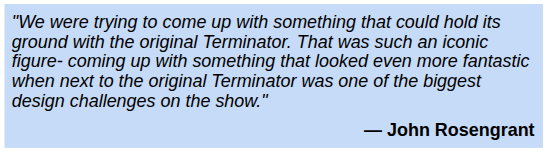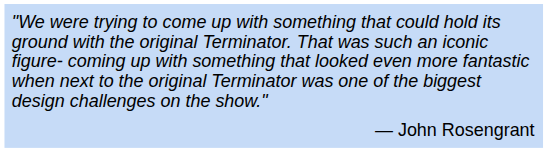(449, 130) bold -> (455, 130) normal
